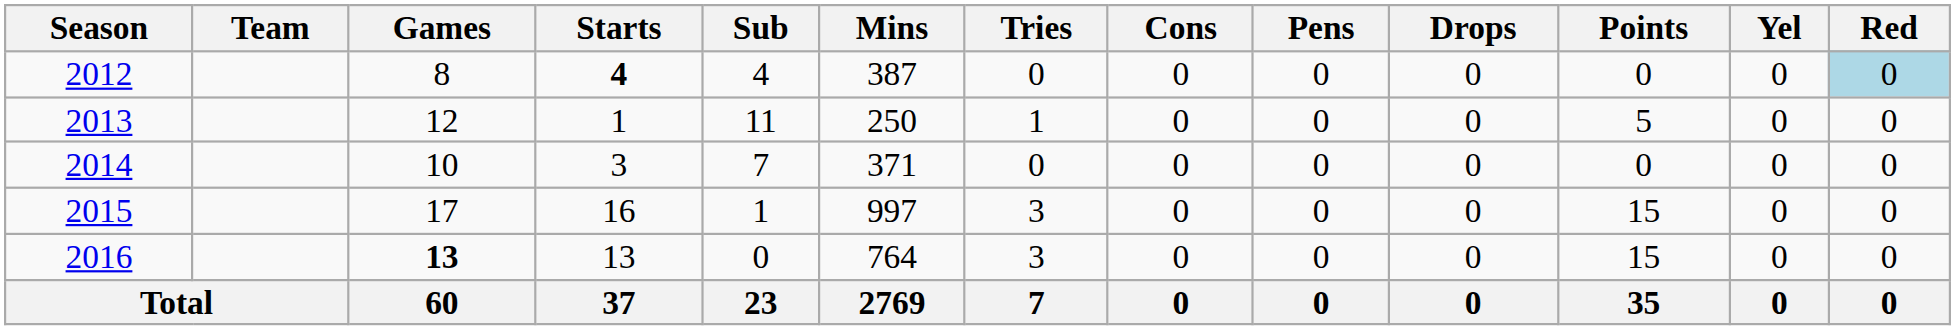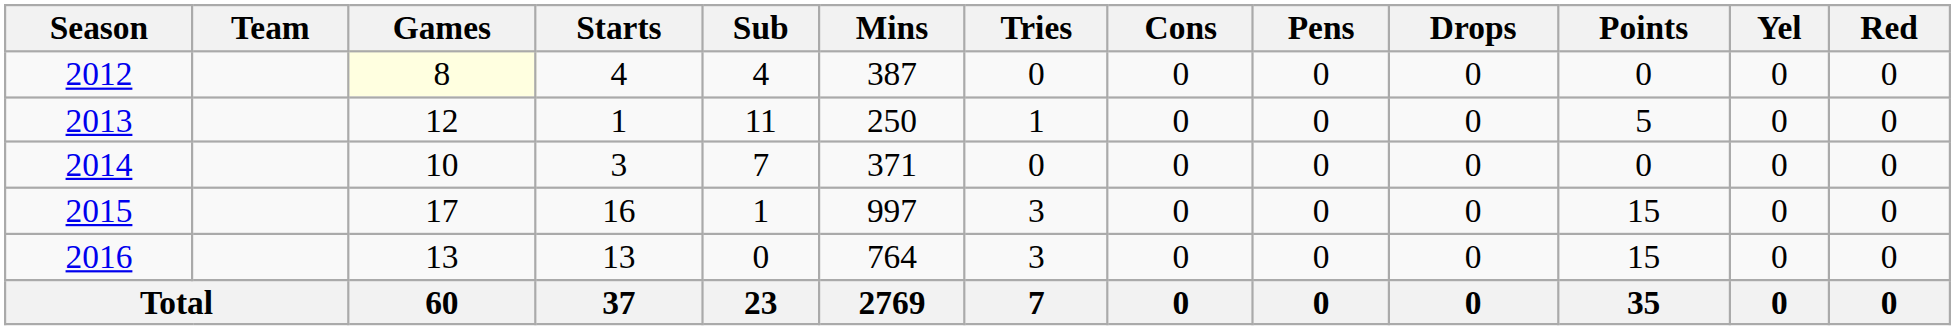(442, 73) no background -> (442, 73) lightyellow background
(619, 73) bold -> (619, 73) normal
(1889, 73) lightblue background -> (1889, 73) no background
(442, 256) bold -> (442, 256) normal
